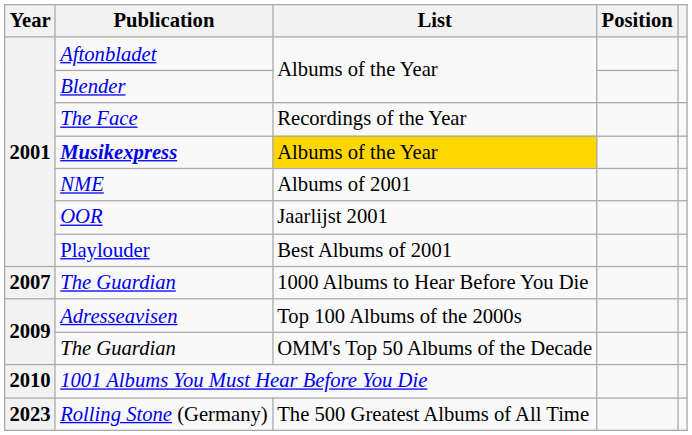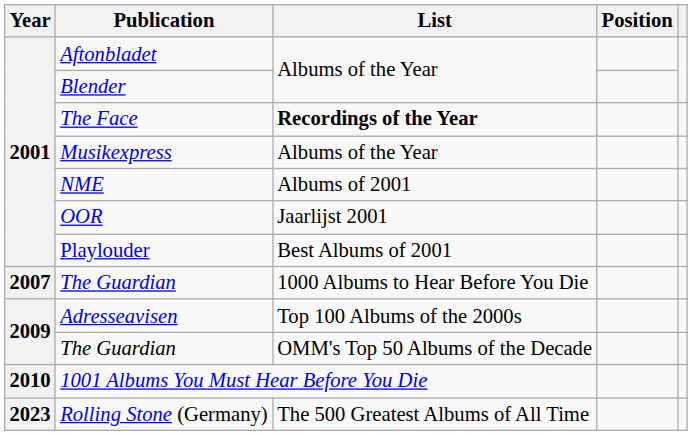(372, 119) normal -> (377, 119) bold
(119, 151) bold -> (116, 151) normal
(357, 151) gold background -> (357, 151) no background
